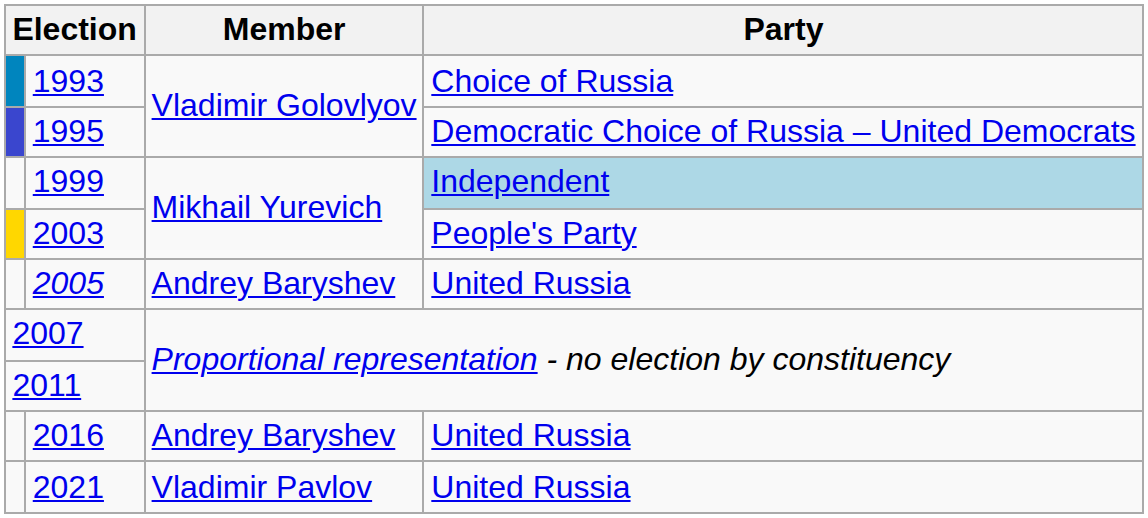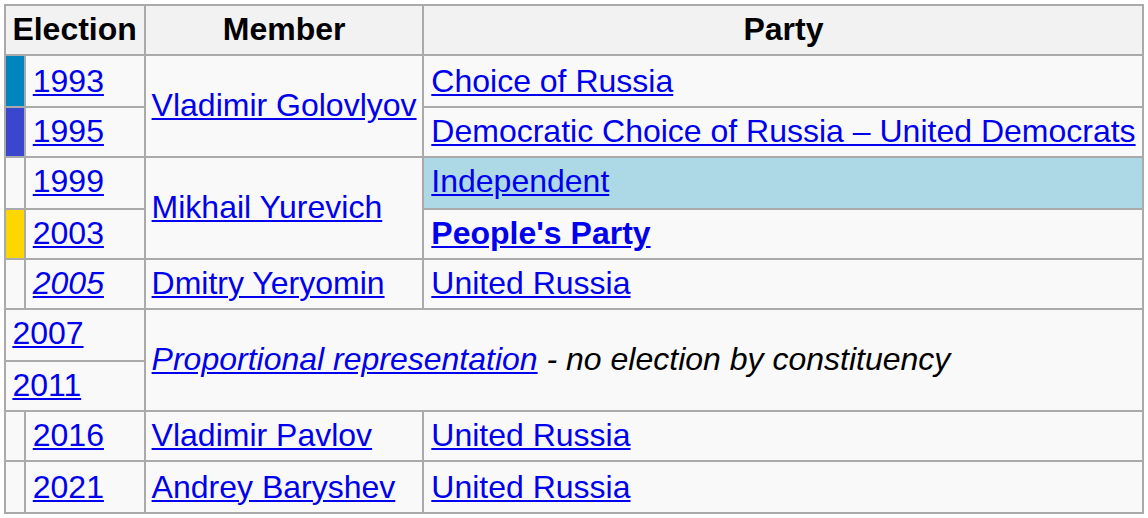(534, 232) normal -> (541, 232) bold
(273, 283) Andrey Baryshev -> (268, 283) Dmitry Yeryomin
(273, 435) Andrey Baryshev -> (262, 435) Vladimir Pavlov
(262, 486) Vladimir Pavlov -> (273, 486) Andrey Baryshev
